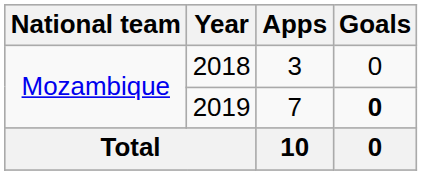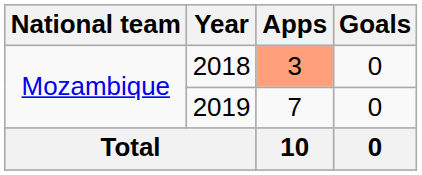(295, 66) no background -> (295, 66) lightsalmon background
(375, 107) bold -> (375, 107) normal
